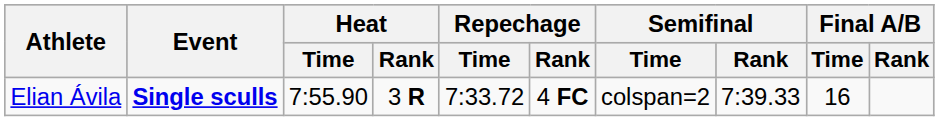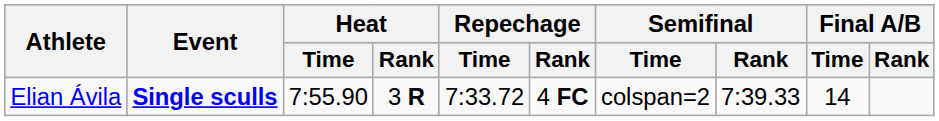(837, 97) 16 -> (837, 97) 14
